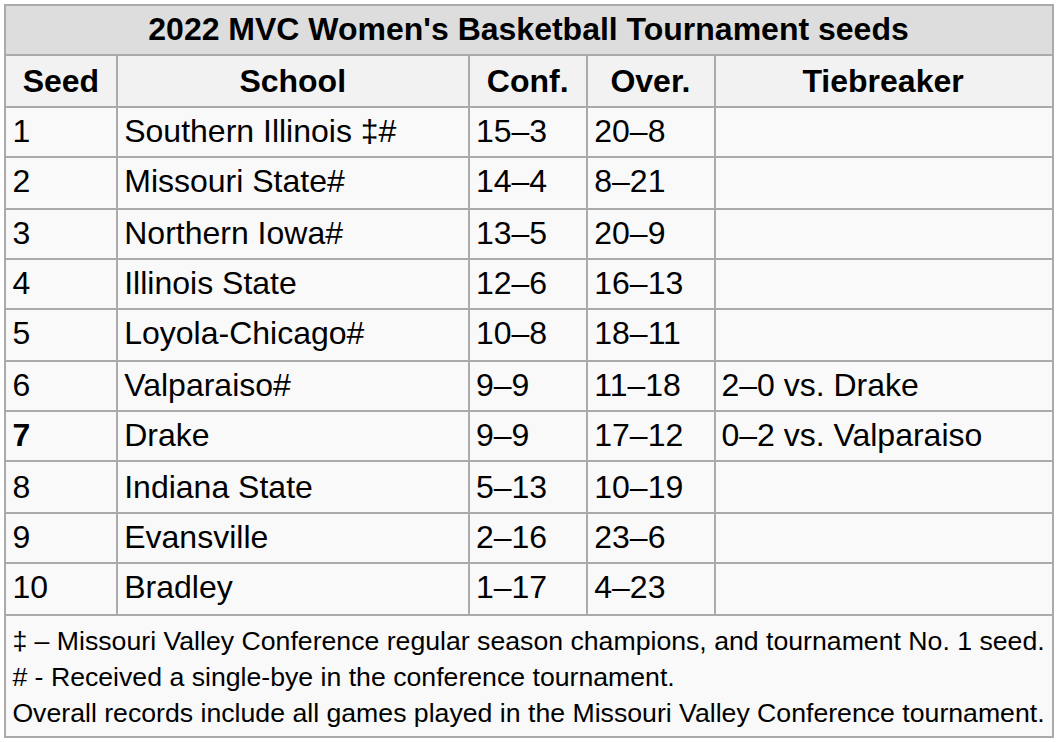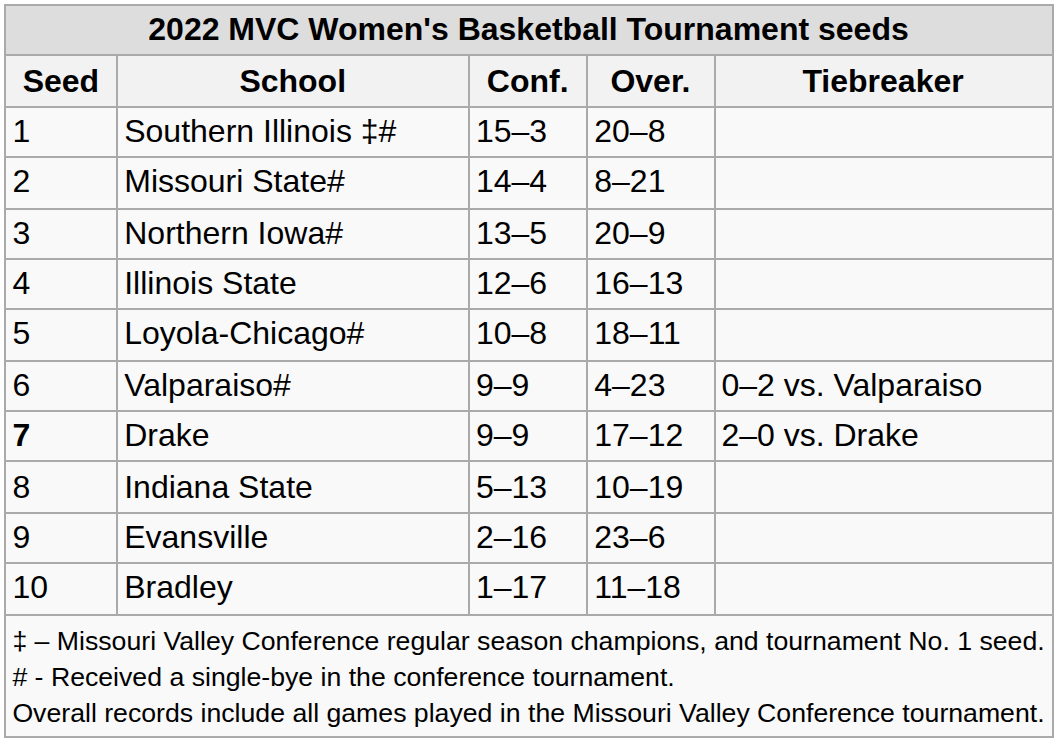(638, 385) 11–18 -> (630, 385) 4–23
(820, 385) 2–0 vs. Drake -> (852, 385) 0–2 vs. Valparaiso
(852, 435) 0–2 vs. Valparaiso -> (820, 435) 2–0 vs. Drake
(630, 588) 4–23 -> (638, 588) 11–18
